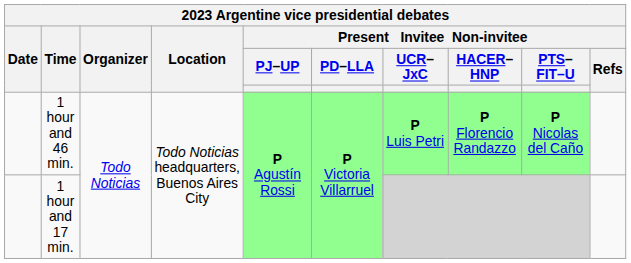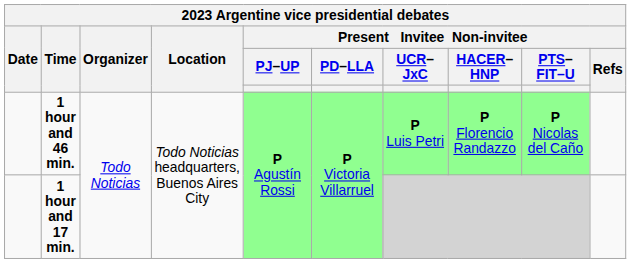(60, 133) normal -> (60, 133) bold
(60, 216) normal -> (60, 216) bold
